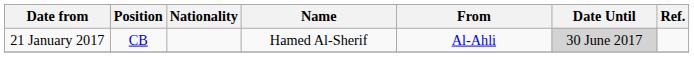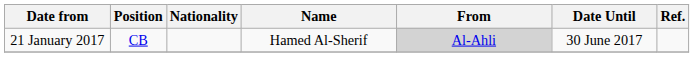(474, 40) no background -> (474, 40) lightgrey background
(604, 40) lightgrey background -> (604, 40) no background
